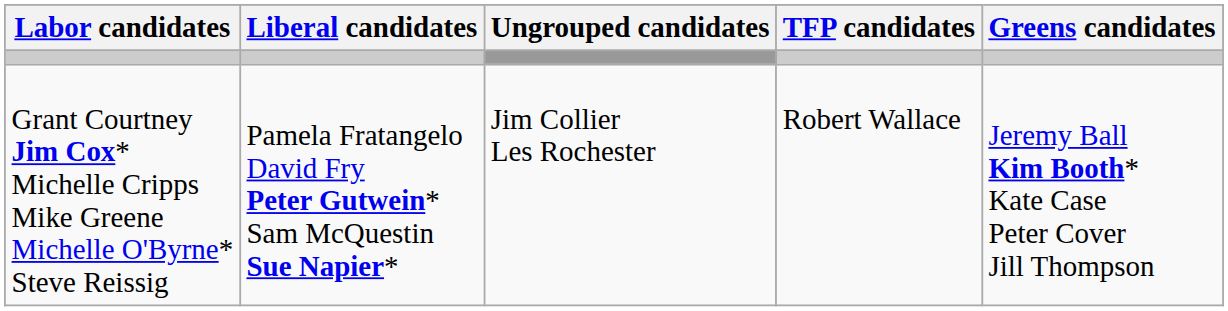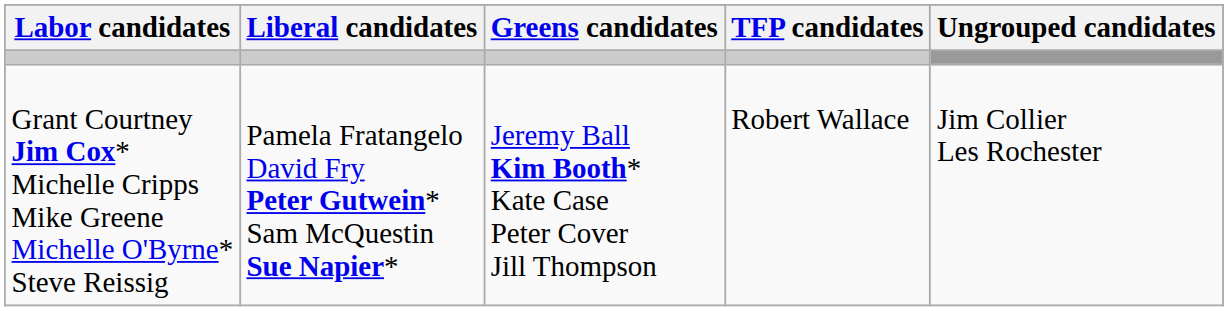columns swapped: (1102, 27) <-> (630, 27)
